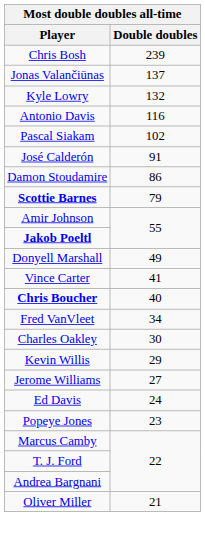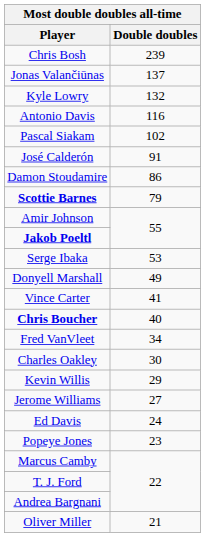+ row: (57, 258)
